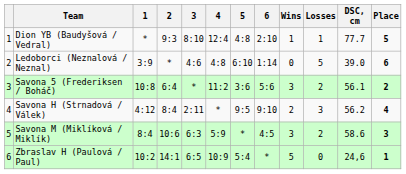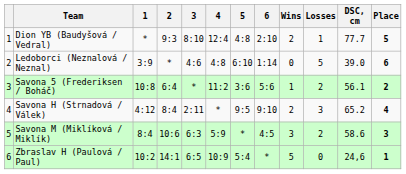(291, 40) 1 -> (291, 40) 2
(291, 87) 3 -> (291, 87) 1
(355, 110) 56.2 -> (355, 110) 65.2
